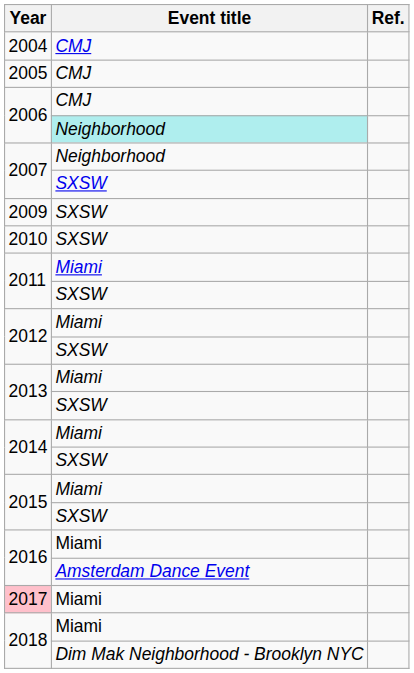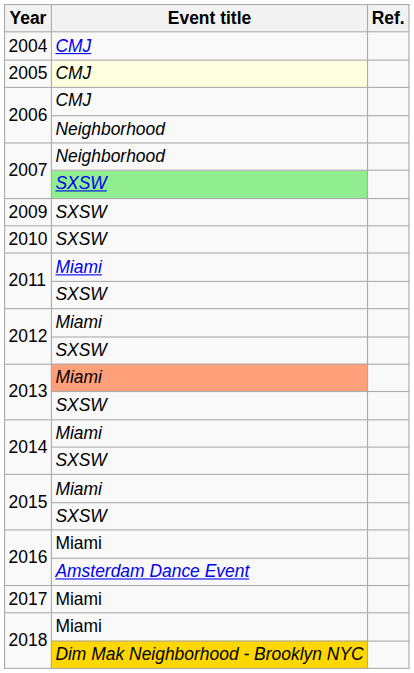(73, 73) no background -> (73, 73) lightyellow background
(110, 128) paleturquoise background -> (110, 128) no background
(81, 184) no background -> (81, 184) lightgreen background
(79, 377) no background -> (79, 377) lightsalmon background
(28, 599) pink background -> (28, 599) no background
(210, 654) no background -> (210, 654) gold background
